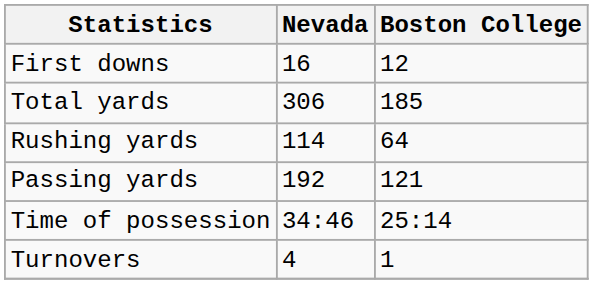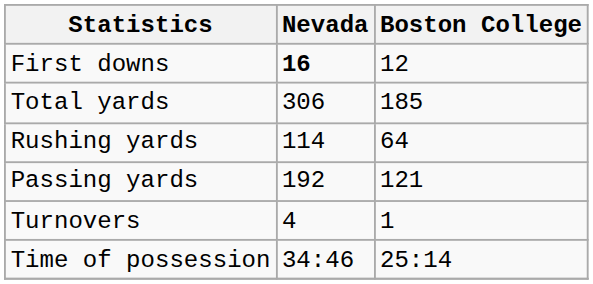(296, 64) normal -> (296, 64) bold
rows swapped: (76, 260) <-> (141, 221)
